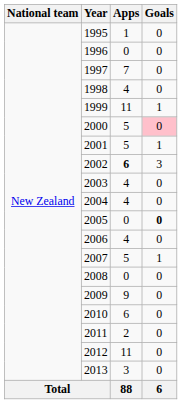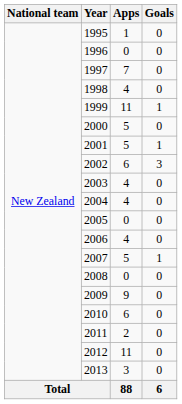(159, 126) pink background -> (159, 126) no background
(126, 164) bold -> (126, 164) normal
(159, 220) bold -> (159, 220) normal
